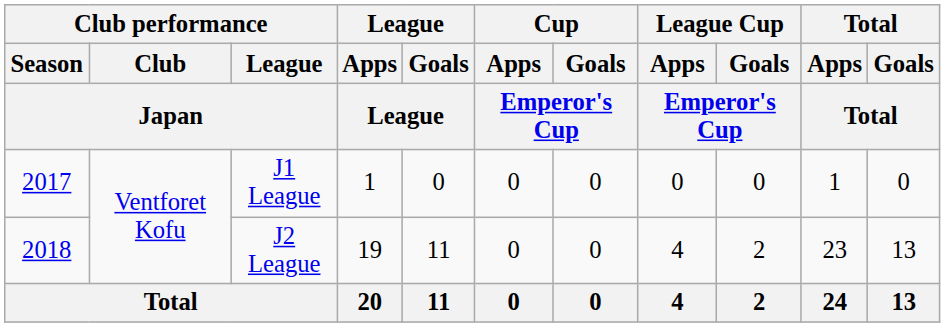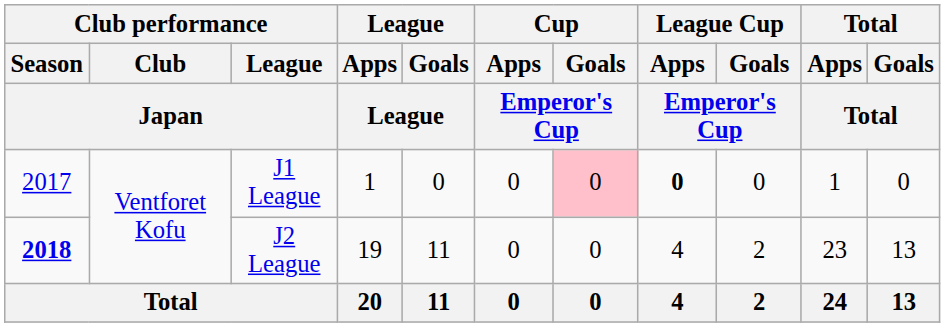(596, 182) no background -> (596, 182) pink background
(677, 182) normal -> (677, 182) bold
(47, 249) normal -> (47, 249) bold
